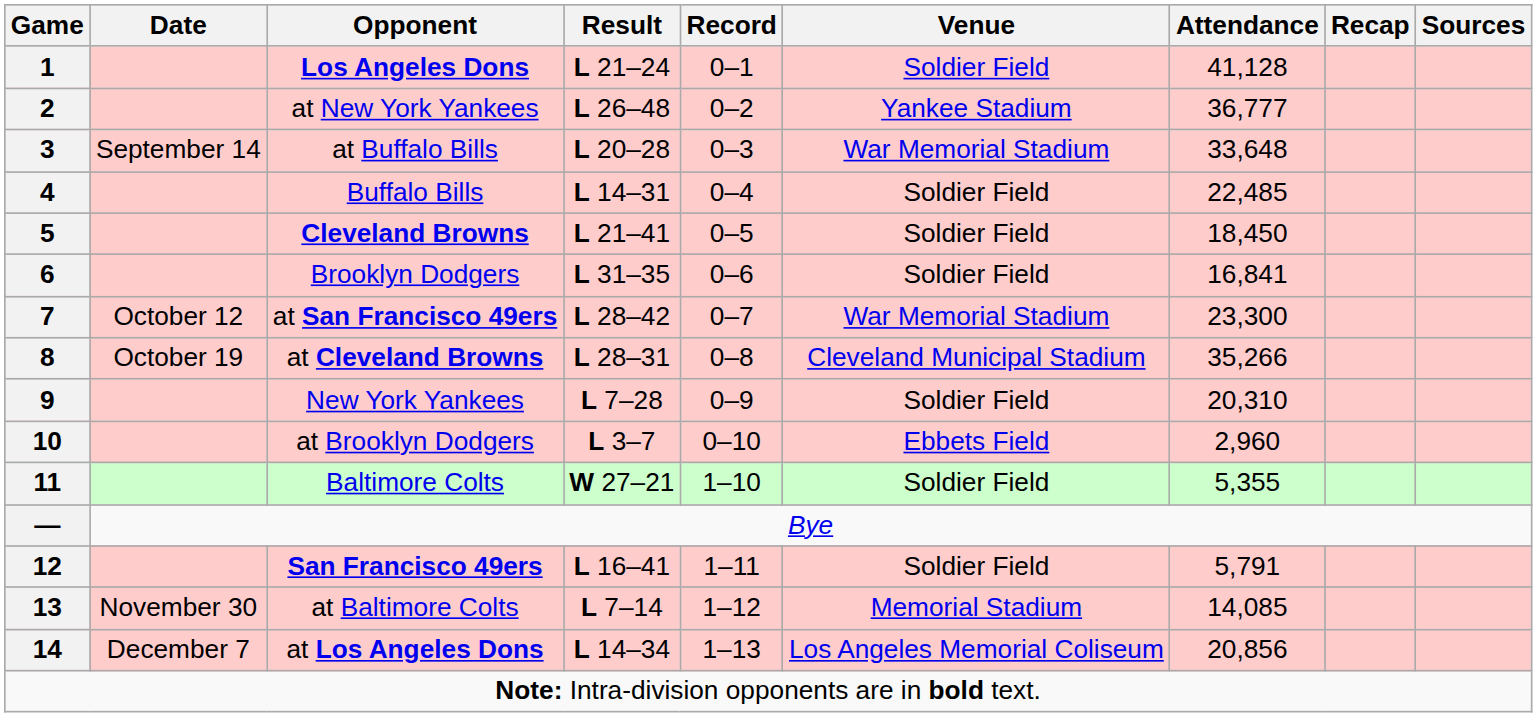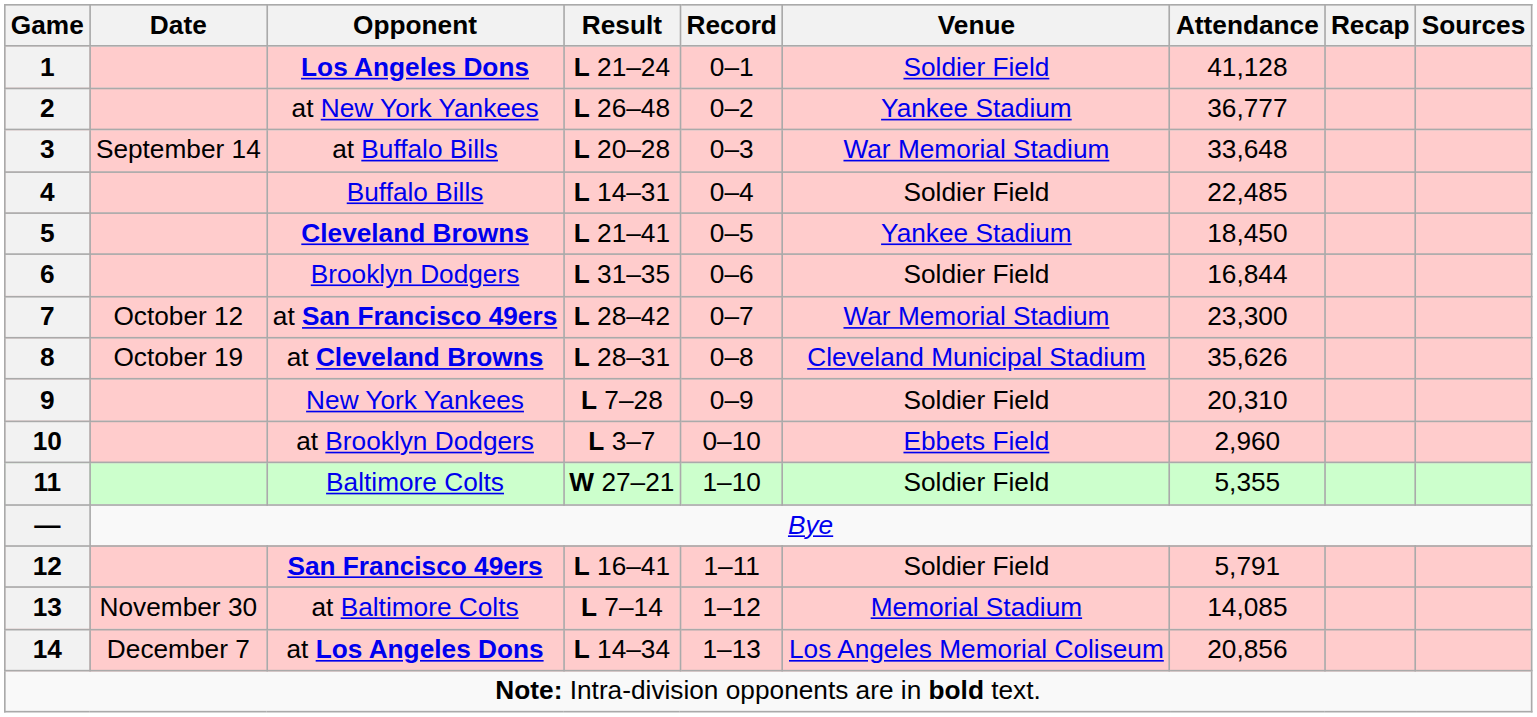(976, 233) Soldier Field -> (976, 233) Yankee Stadium
(1247, 274) 16,841 -> (1247, 274) 16,844
(1247, 358) 35,266 -> (1247, 358) 35,626
